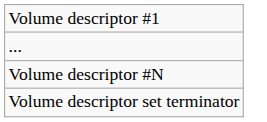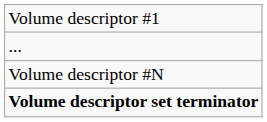(124, 102) normal -> (133, 102) bold
